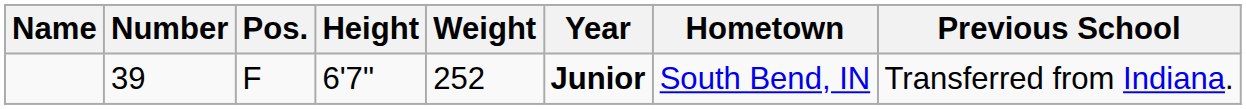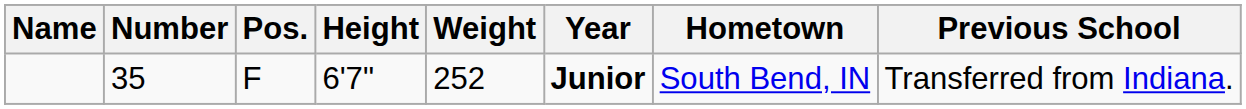(128, 78) 39 -> (128, 78) 35
